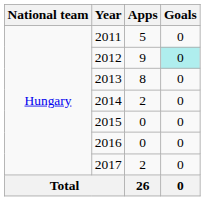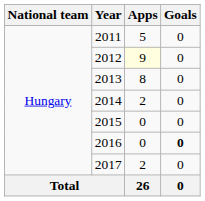(143, 57) no background -> (143, 57) lightyellow background
(180, 57) paleturquoise background -> (180, 57) no background
(180, 143) normal -> (180, 143) bold
